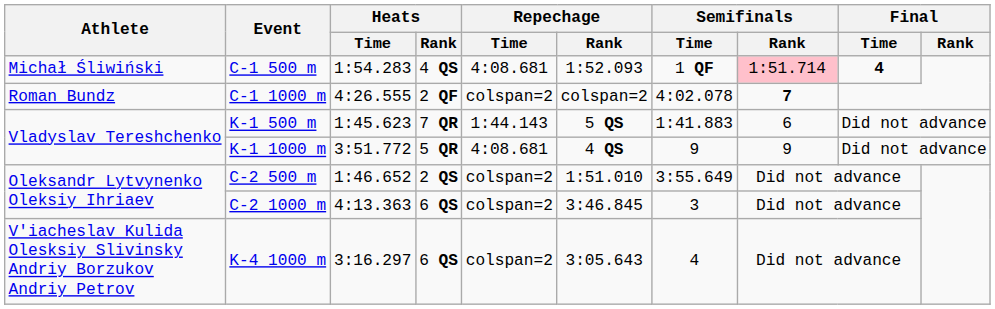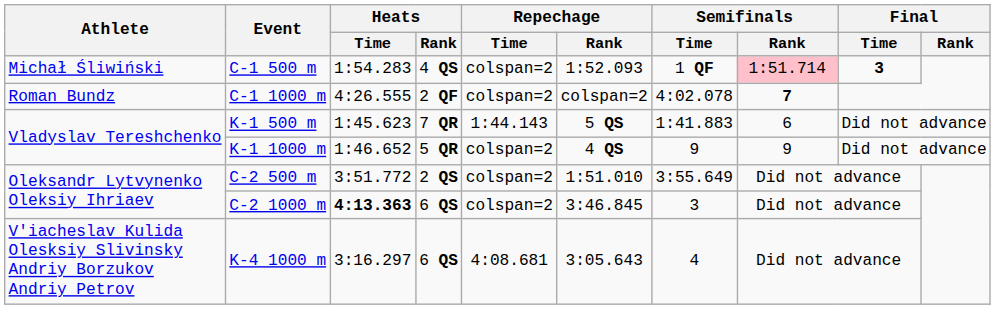(509, 69) 4:08.681 -> (509, 69) colspan=2
(879, 69) 4 -> (879, 69) 3
(373, 151) 3:51.772 -> (373, 151) 1:46.652
(509, 151) 4:08.681 -> (509, 151) colspan=2
(373, 178) 1:46.652 -> (373, 178) 3:51.772
(373, 205) normal -> (373, 205) bold
(509, 261) colspan=2 -> (509, 261) 4:08.681
